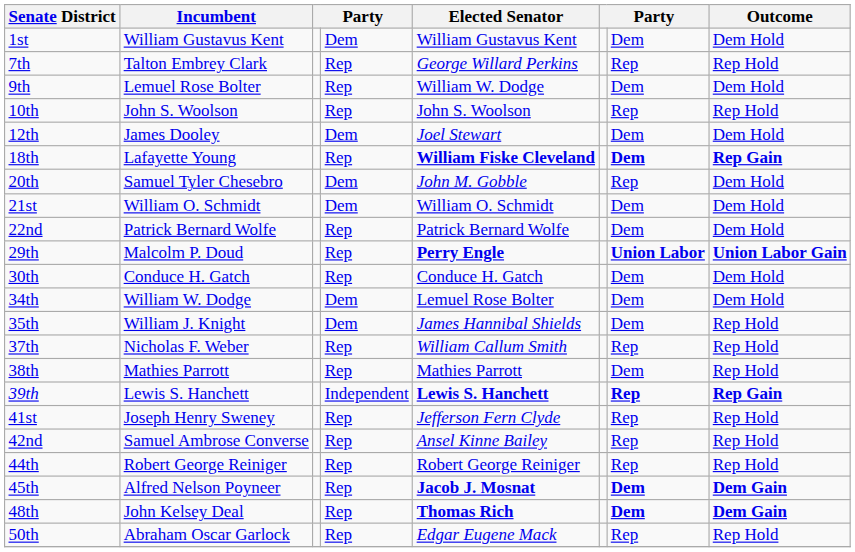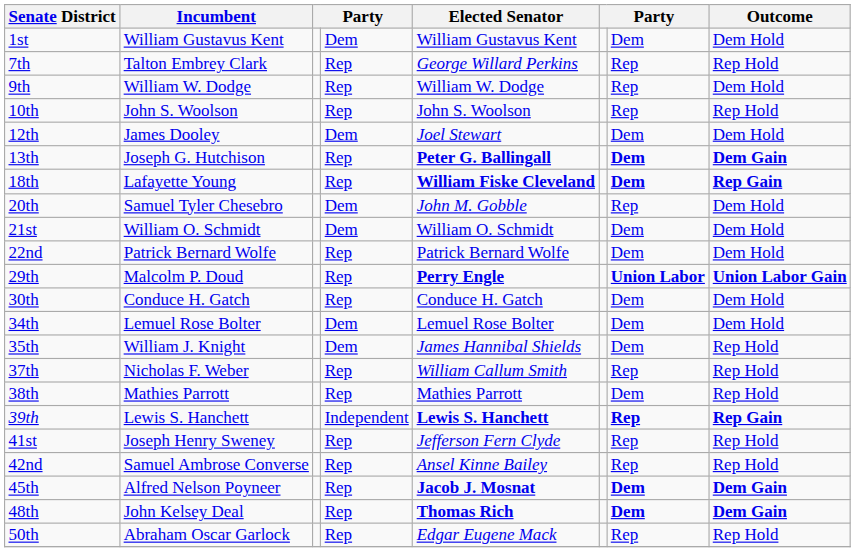(192, 87) Lemuel Rose Bolter -> (187, 87) William W. Dodge
(627, 87) Dem -> (624, 87) Rep
+ row: (24, 158)
(187, 299) William W. Dodge -> (192, 323) Lemuel Rose Bolter
- row: (24, 464)
